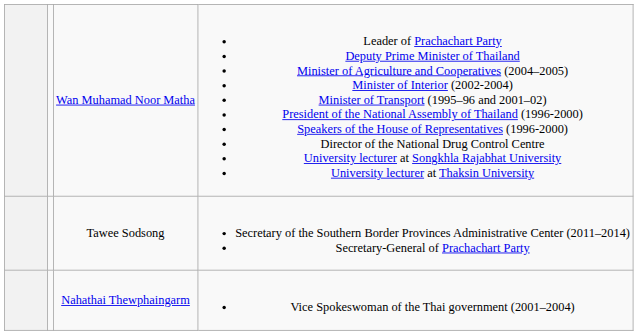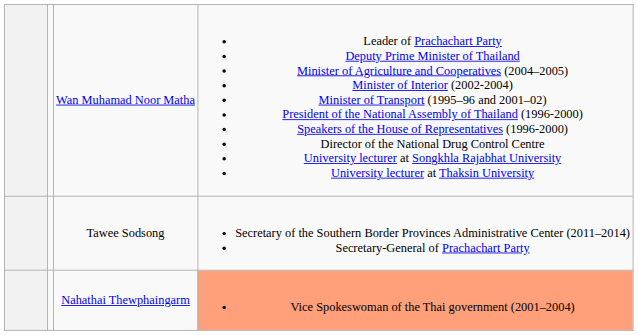(415, 308) no background -> (415, 308) lightsalmon background
